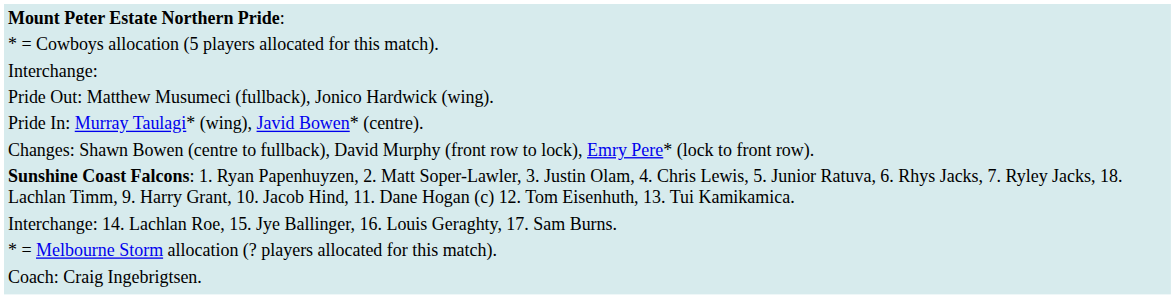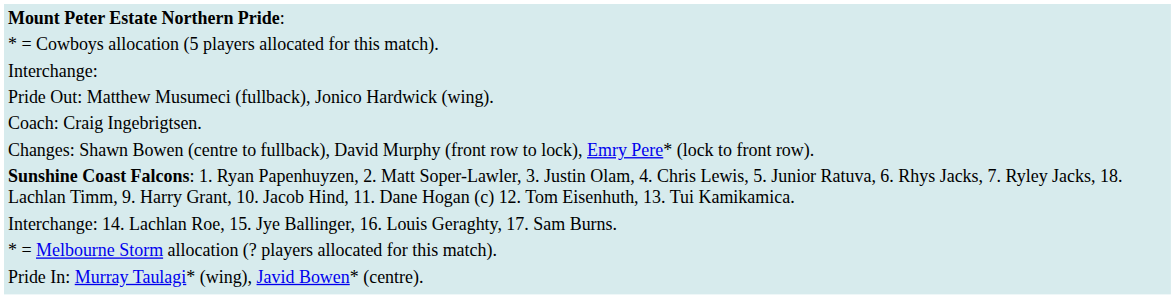(216, 123) Pride In: Murray Taulagi* (wing), Javid Bowen* (centre). -> (105, 123) Coach: Craig Ingebrigtsen.
(105, 277) Coach: Craig Ingebrigtsen. -> (216, 277) Pride In: Murray Taulagi* (wing), Javid Bowen* (centre).
